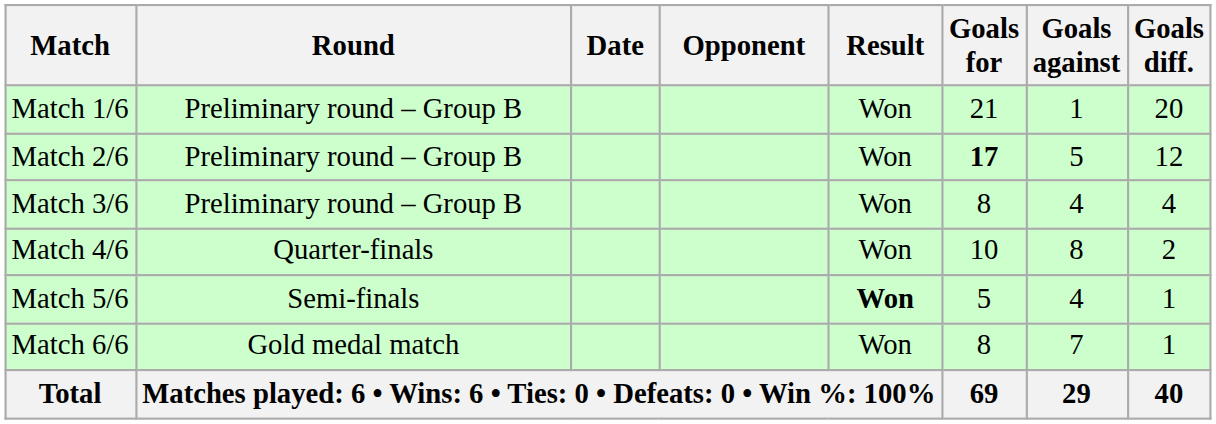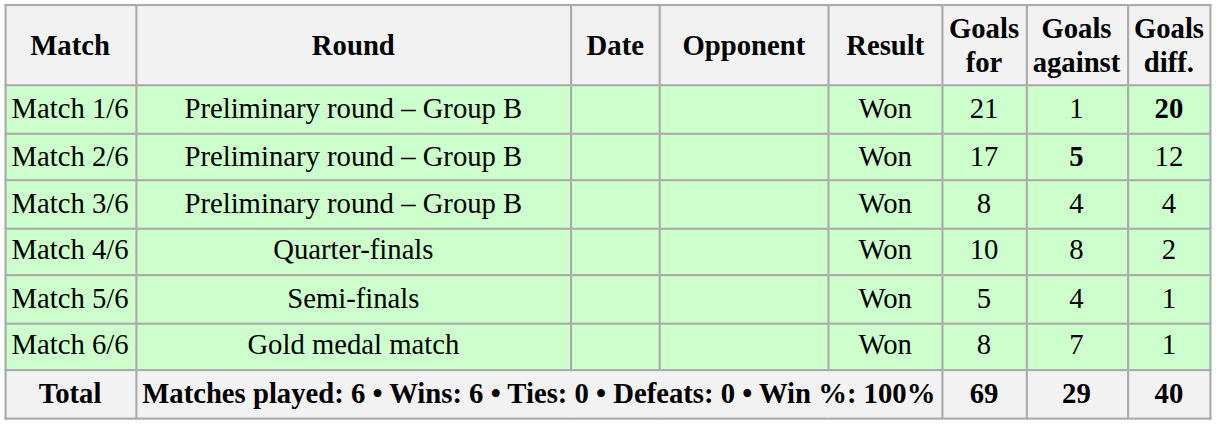(1169, 108) normal -> (1169, 108) bold
(984, 156) bold -> (984, 156) normal
(1076, 156) normal -> (1076, 156) bold
(885, 298) bold -> (885, 298) normal
